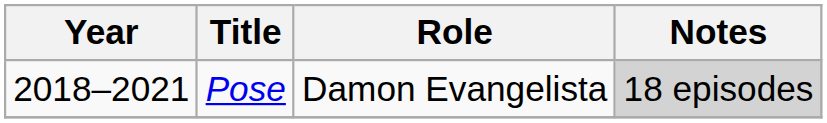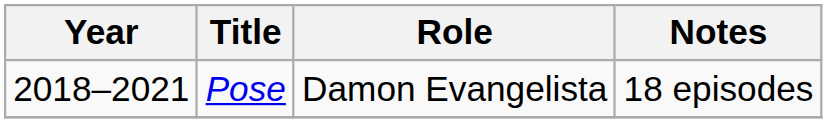(719, 88) lightgrey background -> (719, 88) no background
